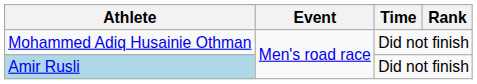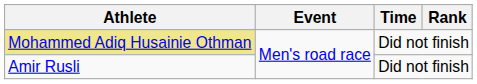(130, 42) no background -> (130, 42) khaki background
(44, 67) lightblue background -> (44, 67) no background
